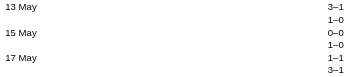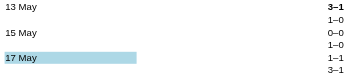(336, 7) normal -> (336, 7) bold
(21, 58) no background -> (21, 58) lightblue background
